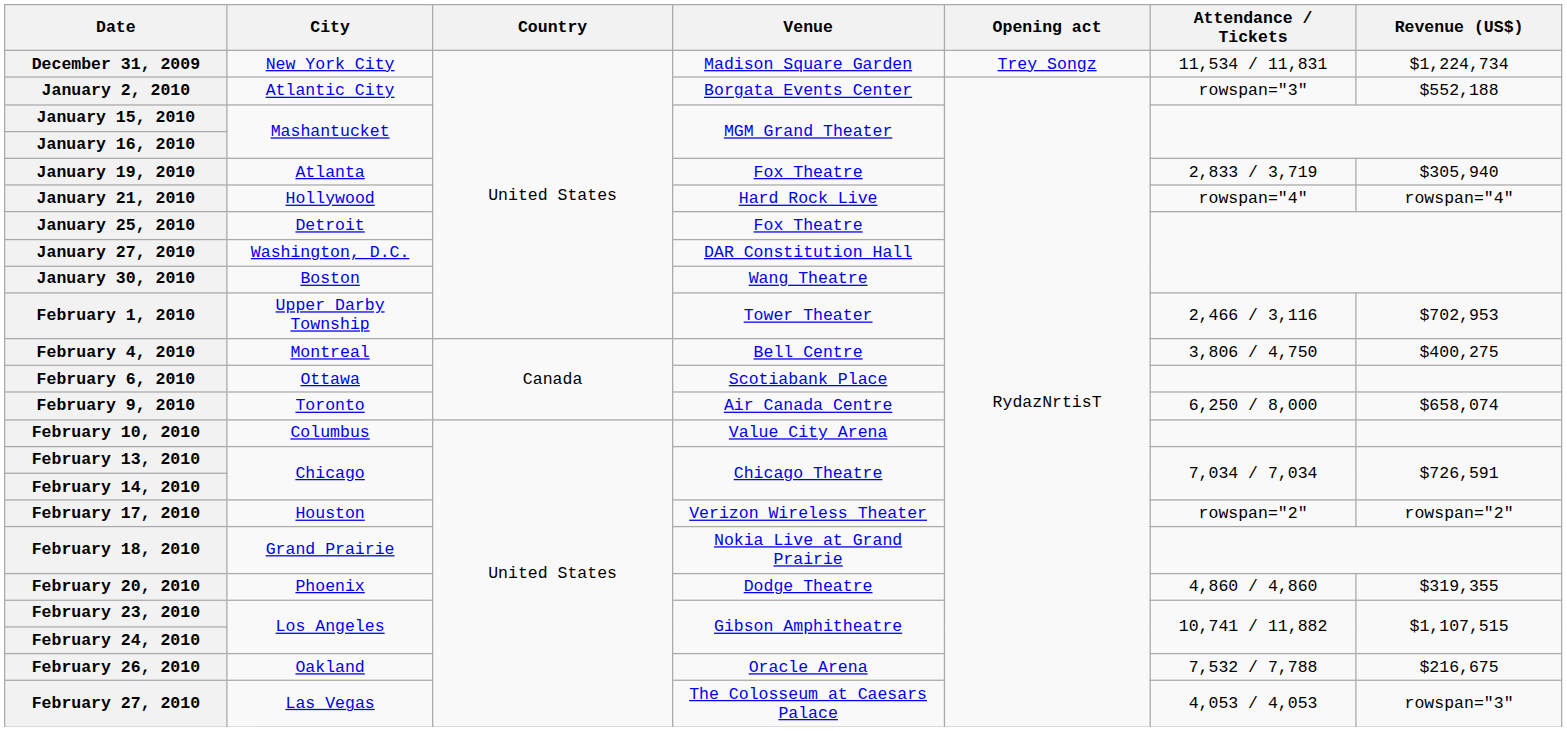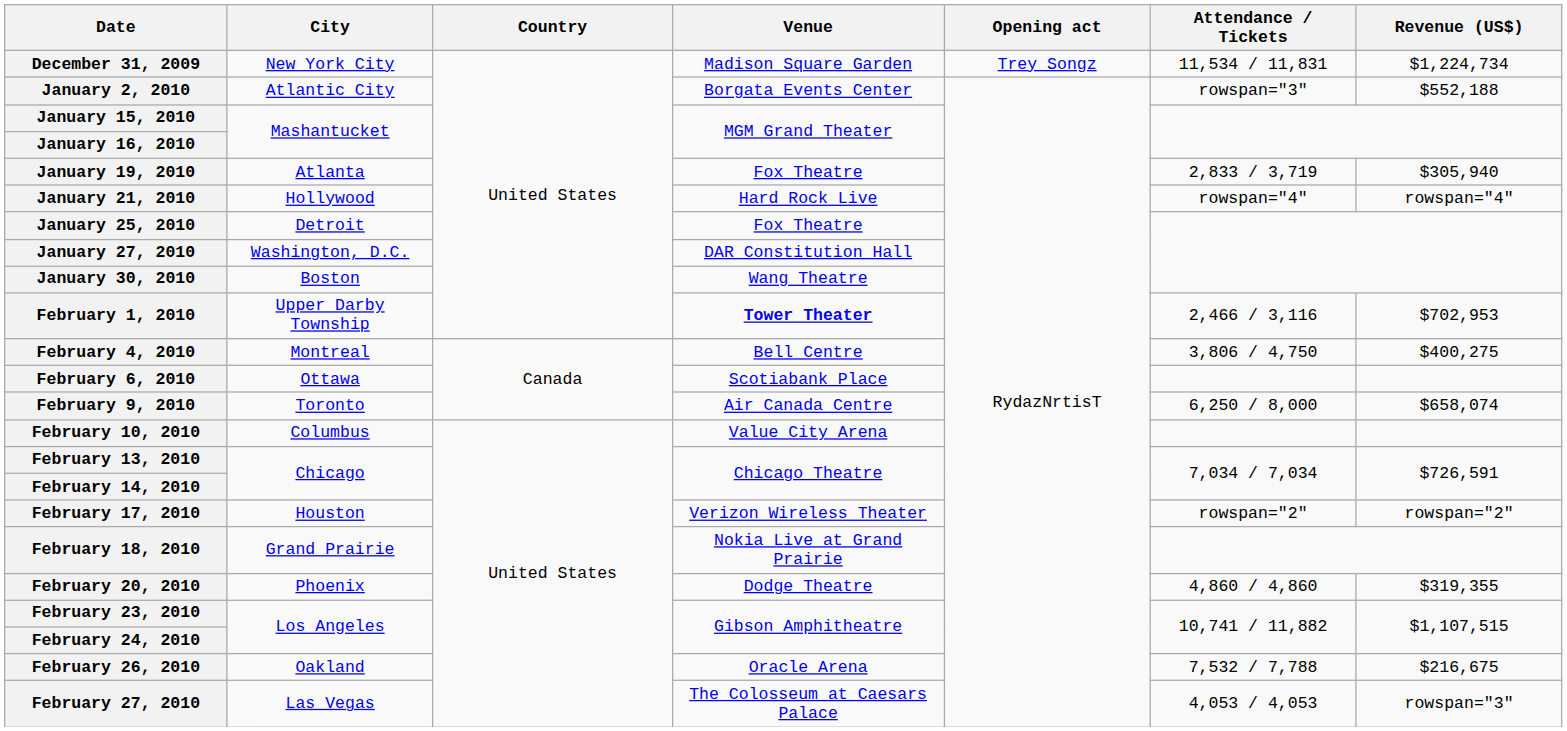(808, 316) normal -> (808, 316) bold
